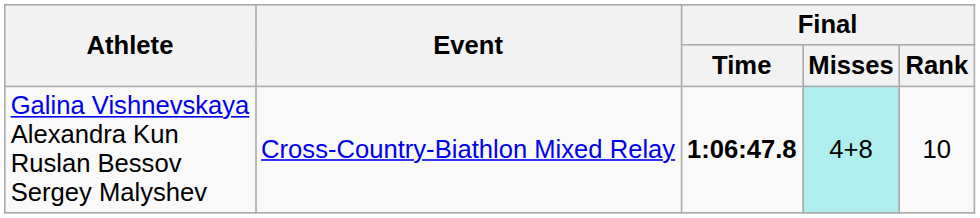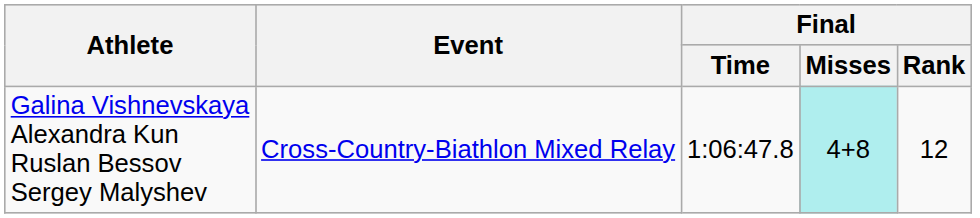(742, 149) bold -> (740, 149) normal
(937, 149) 10 -> (934, 149) 12
